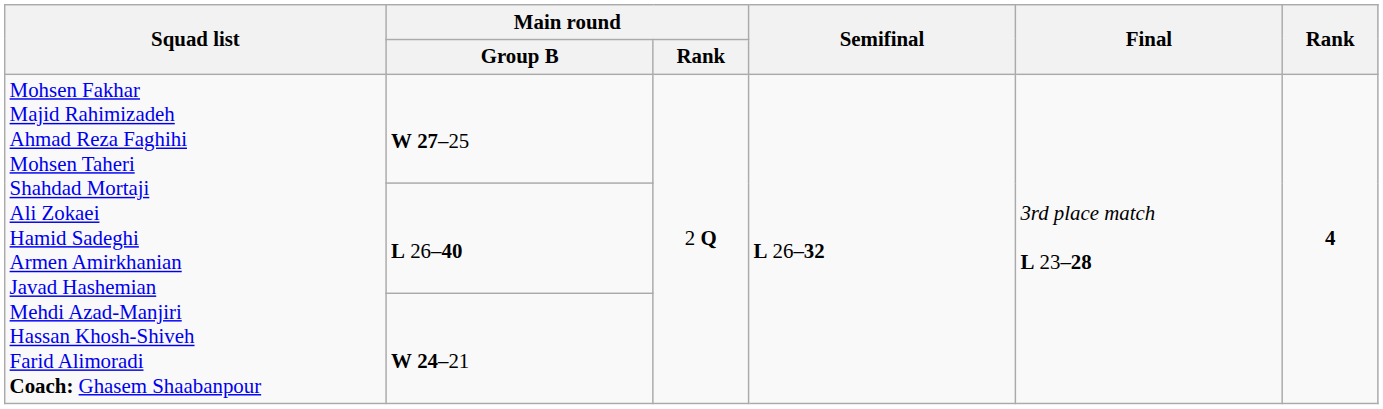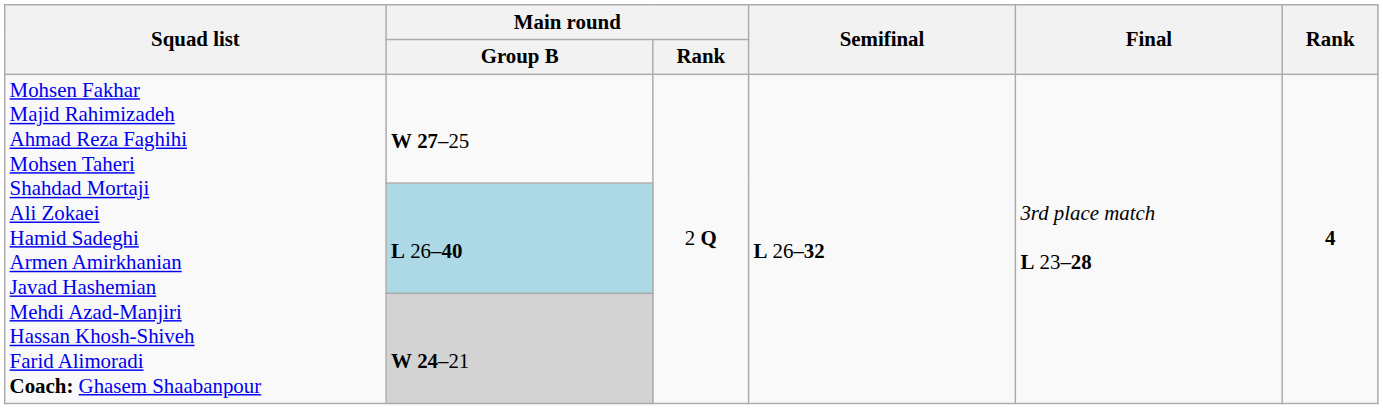(427, 251) no background -> (427, 251) lightblue background
(430, 361) no background -> (430, 361) lightgrey background
